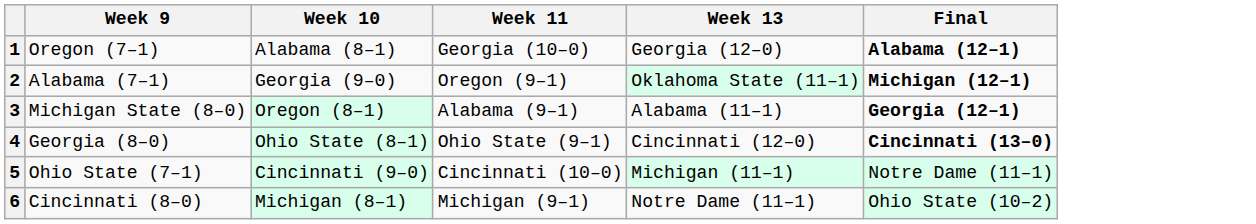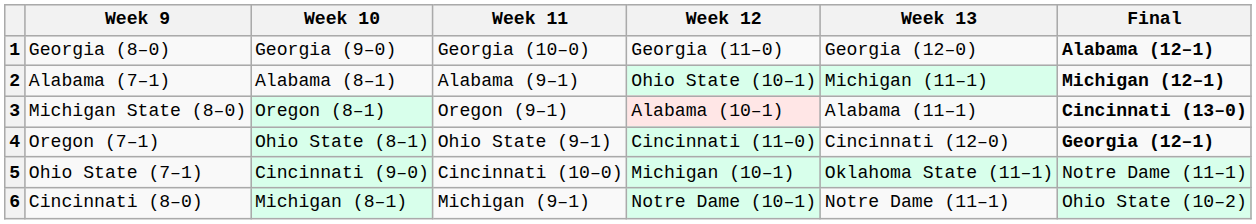+ column: (724, 20)
(94, 50) Oregon (7–1) -> (99, 50) Georgia (8–0)
(326, 50) Alabama (8–1) -> (326, 50) Georgia (9–0)
(326, 81) Georgia (9–0) -> (326, 81) Alabama (8–1)
(503, 81) Oregon (9–1) -> (508, 81) Alabama (9–1)
(745, 81) Oklahoma State (11–1) -> (906, 81) Michigan (11–1)
(508, 111) Alabama (9–1) -> (503, 111) Oregon (9–1)
(944, 111) Georgia (12–1) -> (1154, 111) Cincinnati (13–0)
(99, 142) Georgia (8–0) -> (94, 142) Oregon (7–1)
(961, 142) Cincinnati (13–0) -> (1138, 142) Georgia (12–1)
(713, 172) Michigan (11–1) -> (939, 172) Oklahoma State (11–1)
